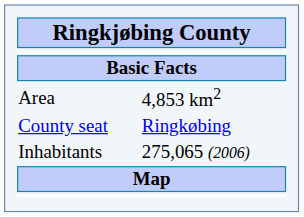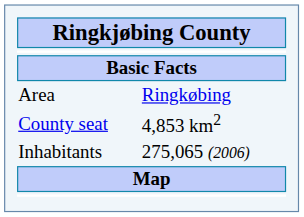(181, 97) 4,853 km2 -> (186, 95) Ringkøbing
(186, 126) Ringkøbing -> (181, 123) 4,853 km2
